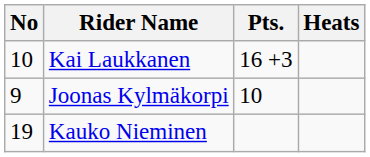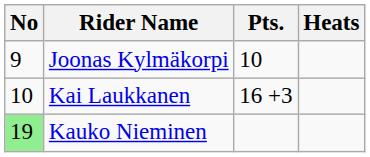rows swapped: (139, 95) <-> (120, 59)
(22, 132) no background -> (22, 132) lightgreen background
